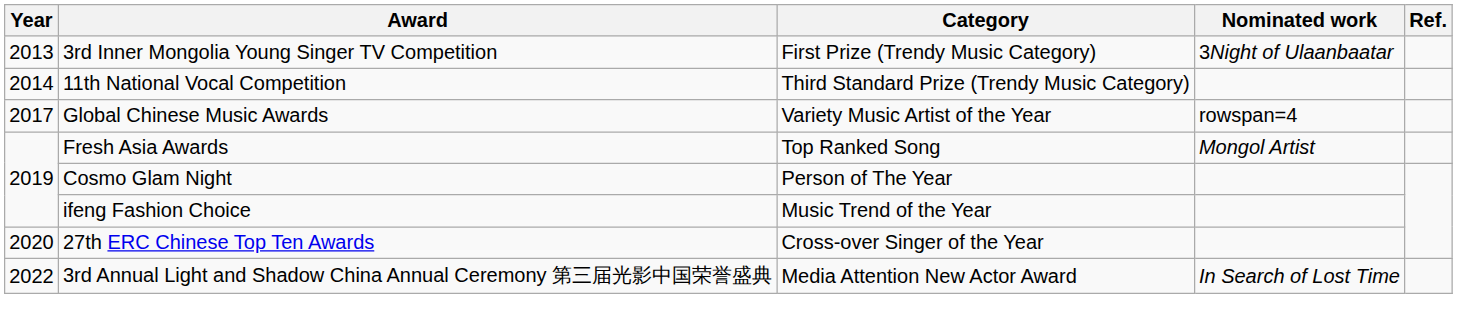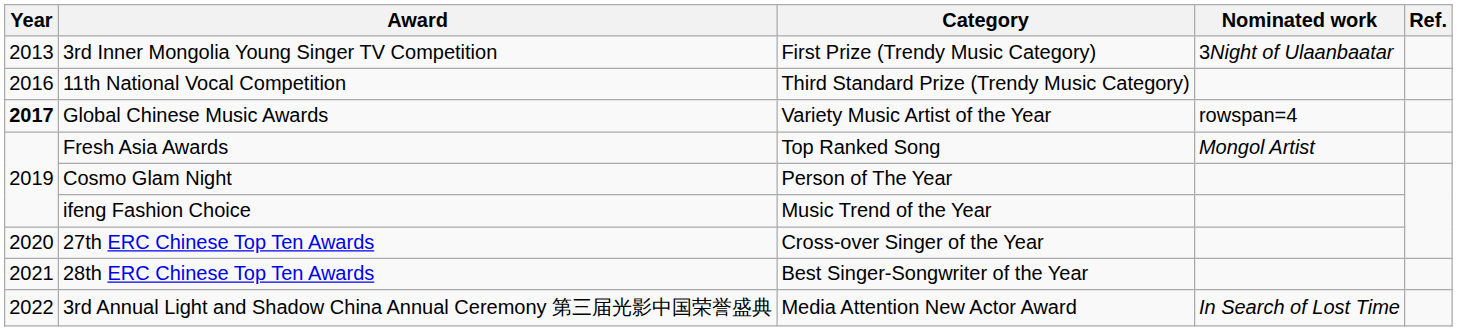(31, 83) 2014 -> (31, 83) 2016
(31, 115) normal -> (31, 115) bold
+ row: (219, 274)
